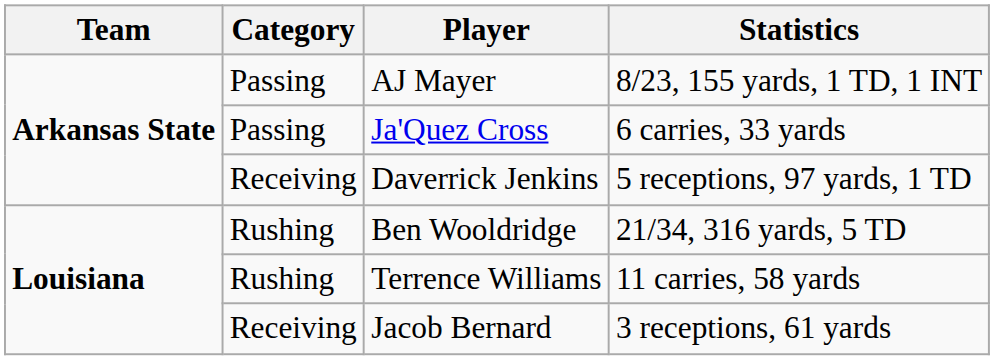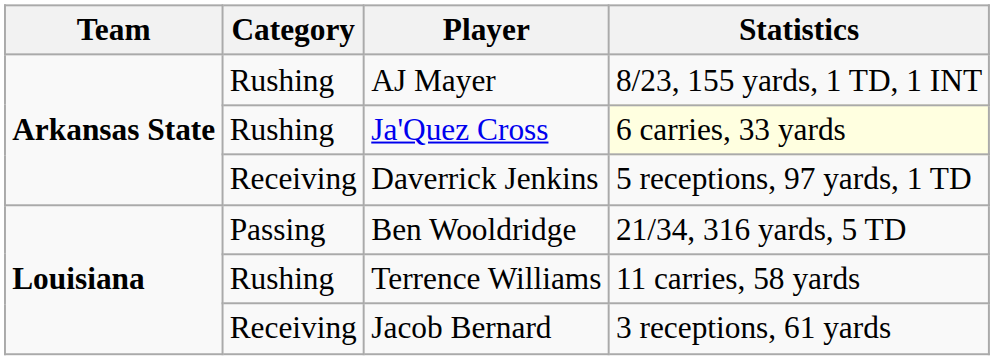(278, 79) Passing -> (282, 79) Rushing
(278, 129) Passing -> (282, 129) Rushing
(731, 129) no background -> (731, 129) lightyellow background
(282, 228) Rushing -> (278, 228) Passing
